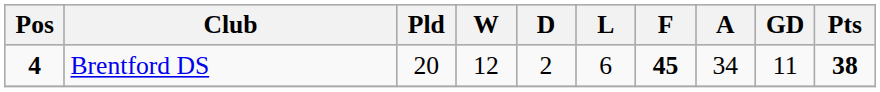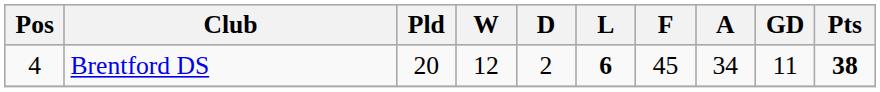(35, 65) bold -> (35, 65) normal
(606, 65) normal -> (606, 65) bold
(666, 65) bold -> (666, 65) normal
